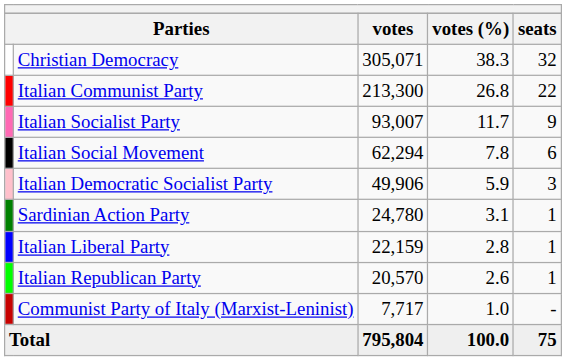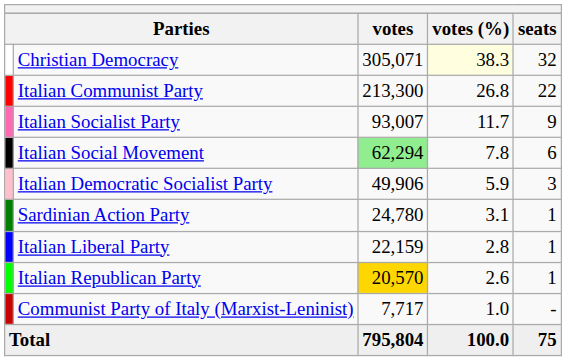(493, 60) no background -> (493, 60) lightyellow background
(398, 153) no background -> (398, 153) lightgreen background
(398, 277) no background -> (398, 277) gold background
